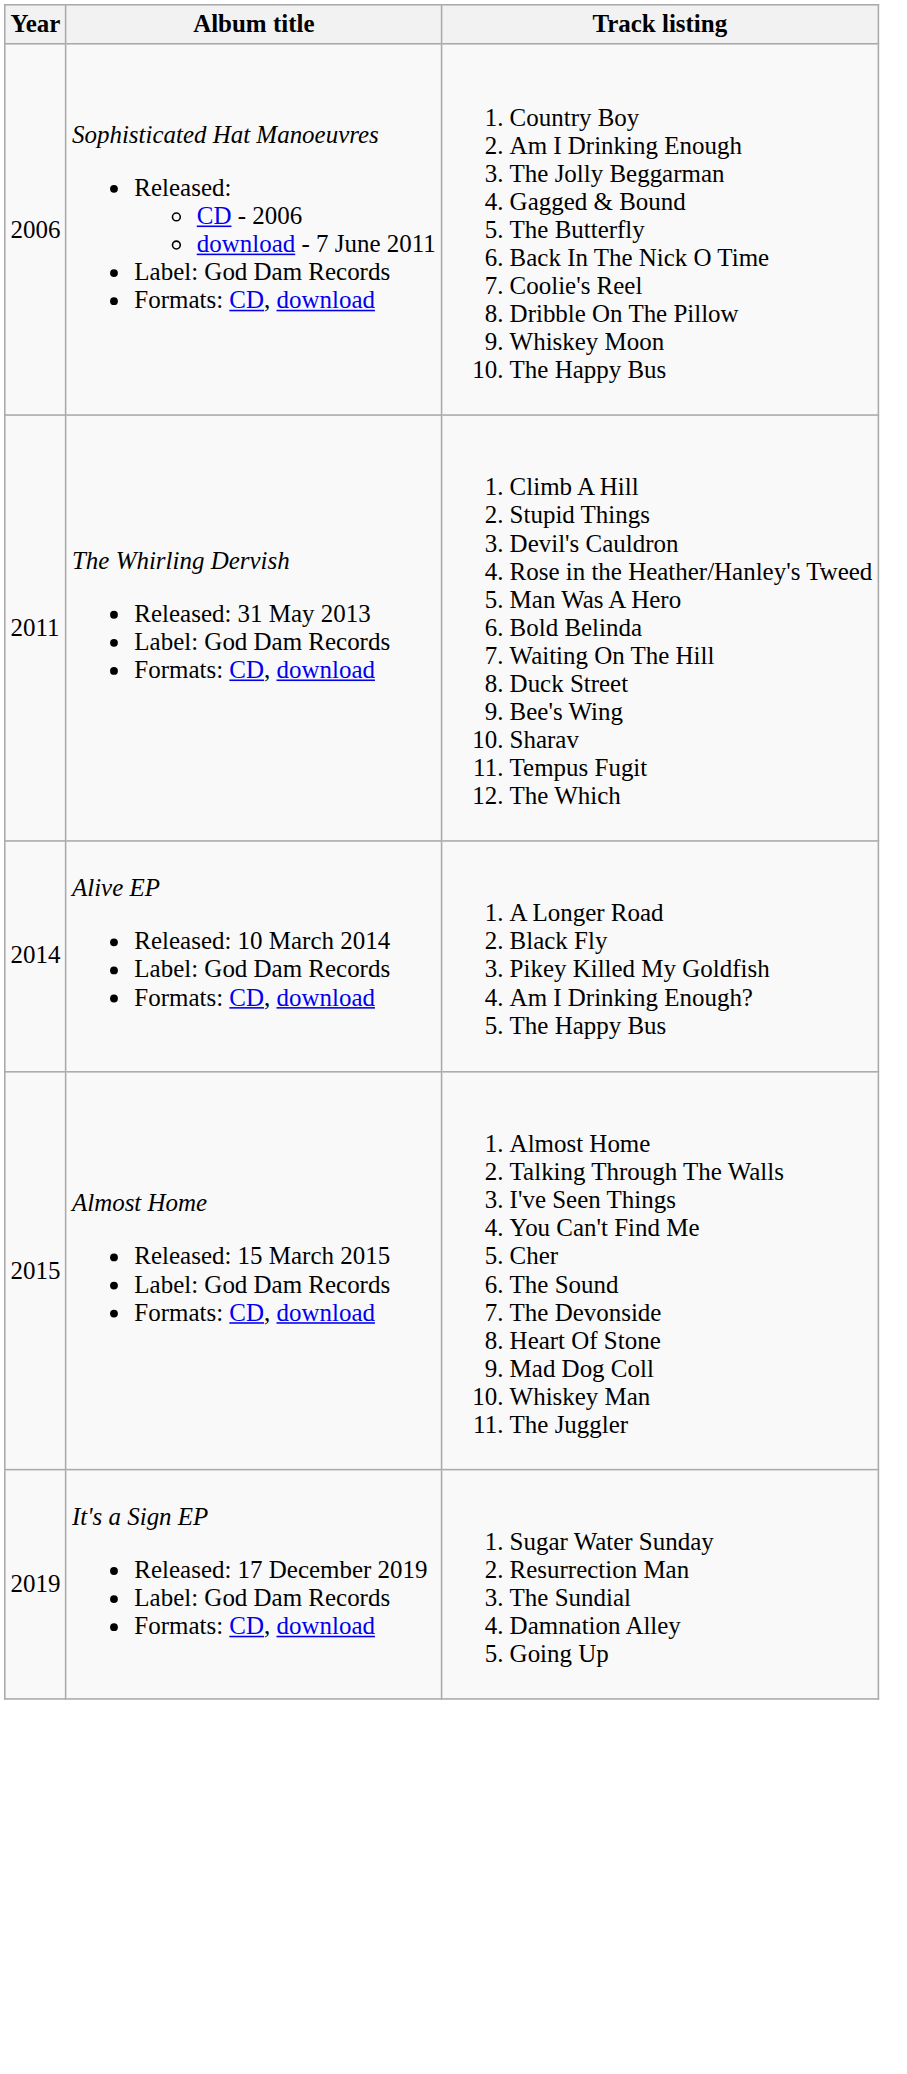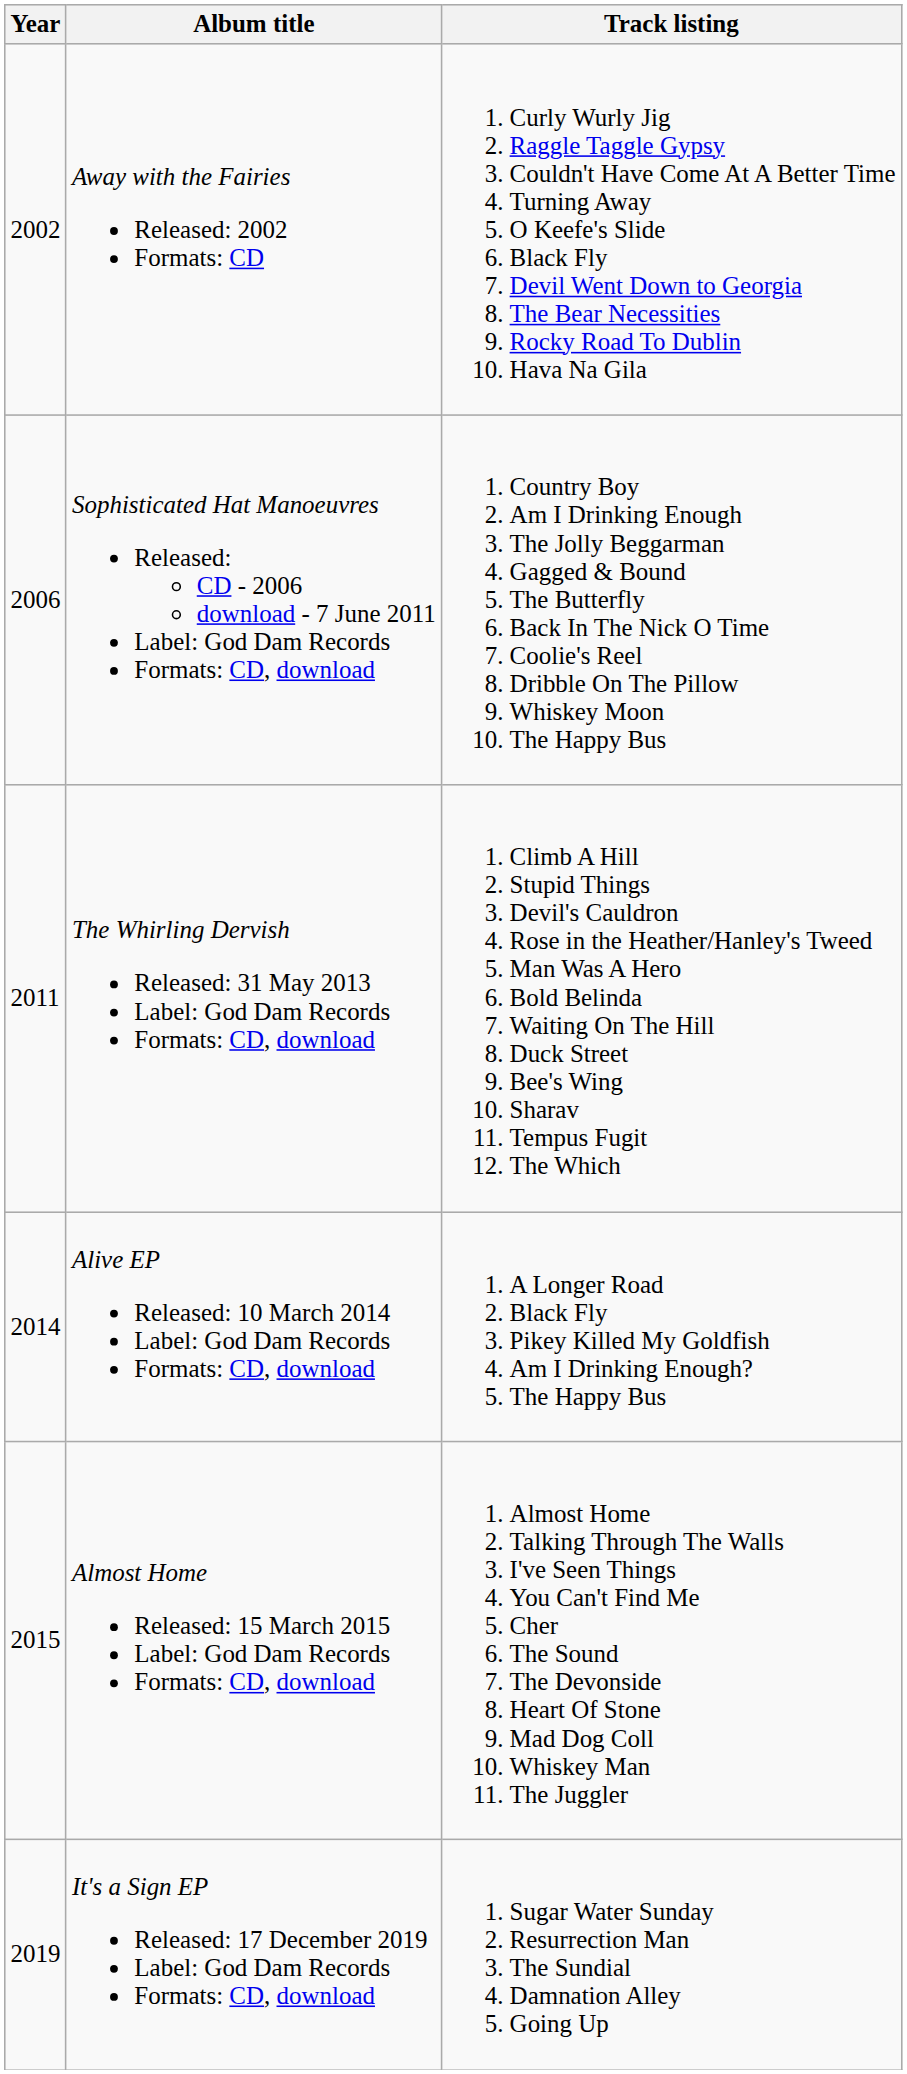+ row: (254, 217)
